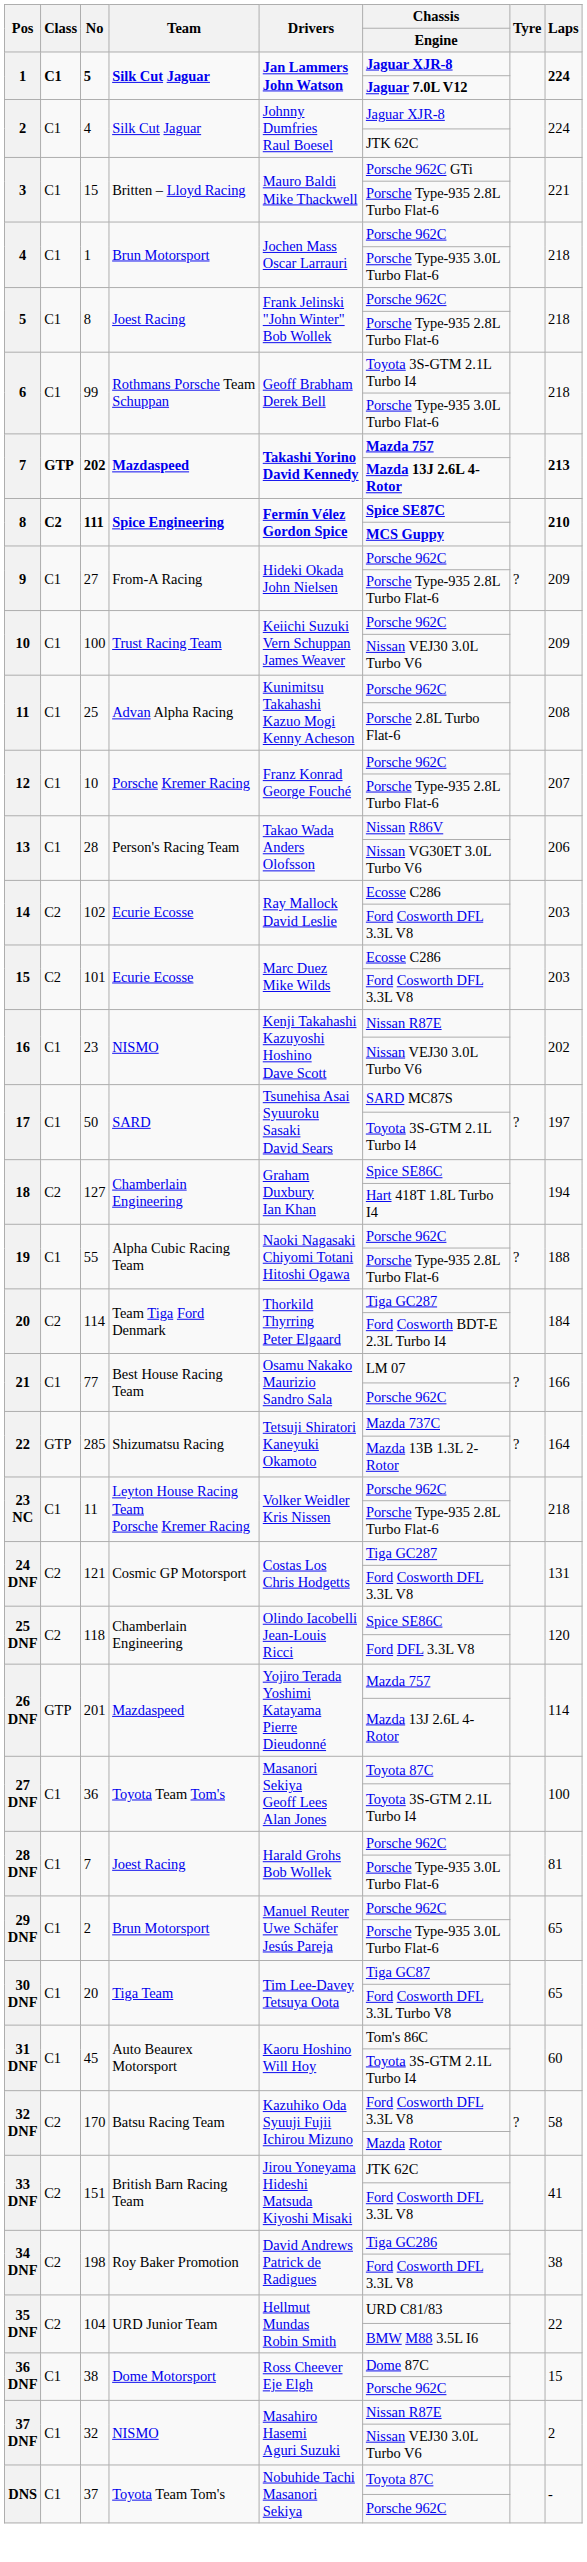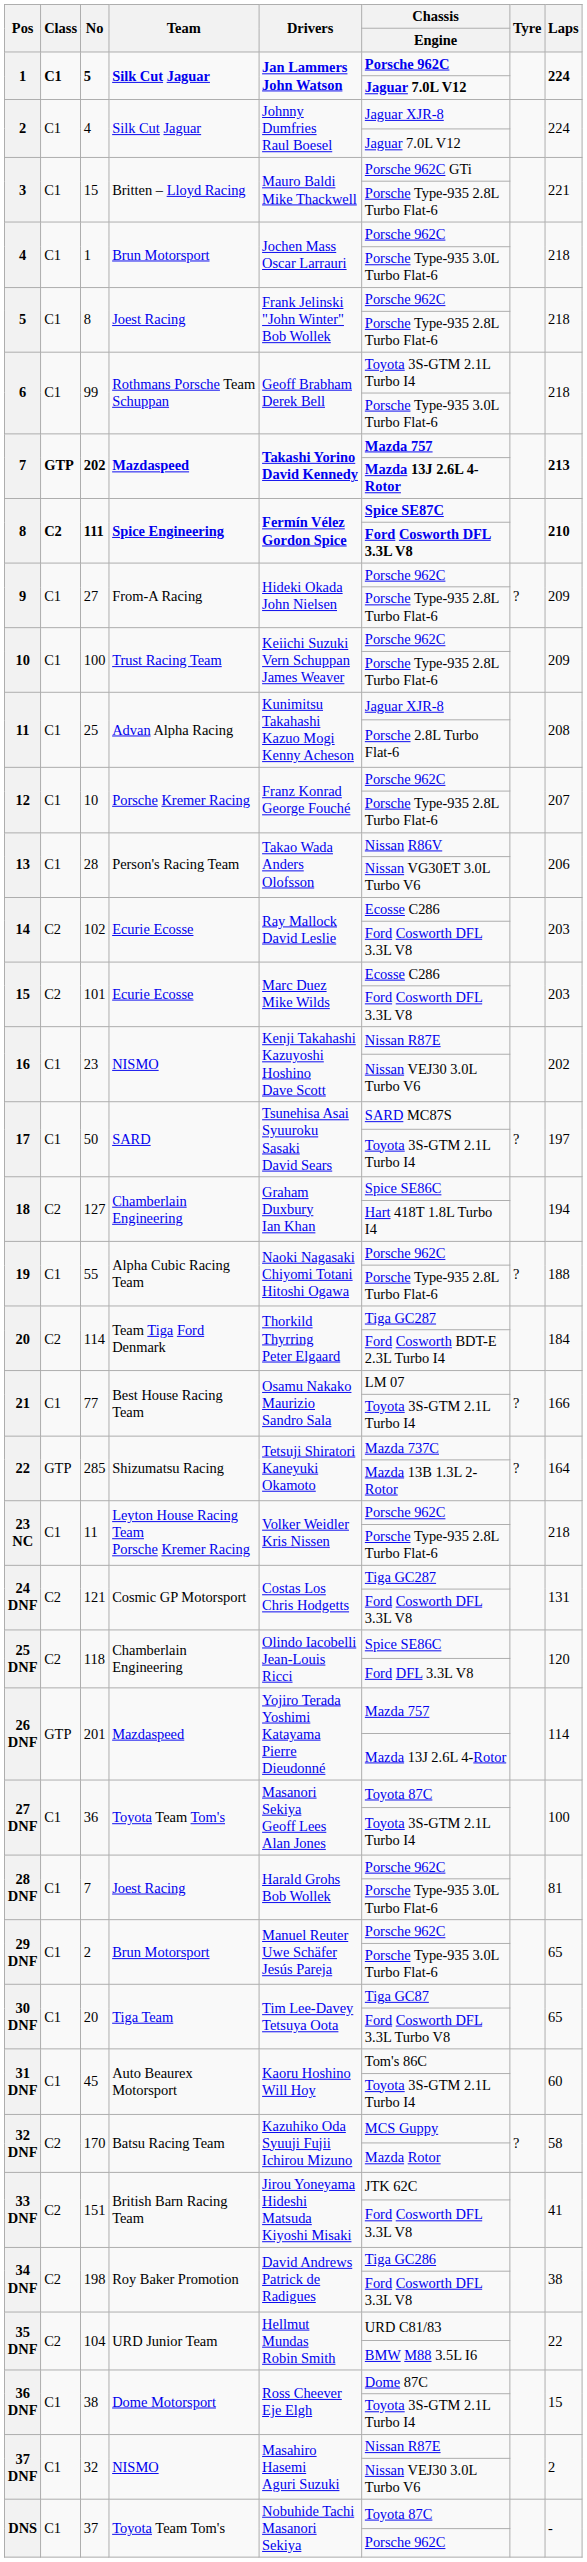(409, 64) Jaguar XJR-8 -> (407, 64) Porsche 962C
(392, 143) JTK 62C -> (413, 143) Jaguar 7.0L V12
(405, 534) MCS Guppy -> (428, 542) Ford Cosworth DFL 3.3L V8
(422, 655) Nissan VEJ30 3.0L Turbo V6 -> (432, 672) Porsche Type-935 2.8L Turbo Flat-6
(406, 689) Porsche 962C -> (404, 706) Jaguar XJR-8
(406, 1397) Porsche 962C -> (428, 1415) Toyota 3S-GTM 2.1L Turbo I4
(425, 2110) Ford Cosworth DFL 3.3L V8 -> (402, 2128) MCS Guppy
(406, 2388) Porsche 962C -> (428, 2414) Toyota 3S-GTM 2.1L Turbo I4
